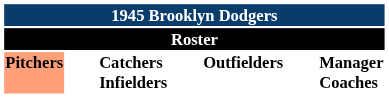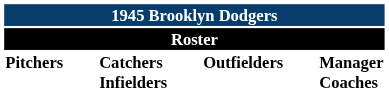(34, 62) lightsalmon background -> (34, 62) no background
